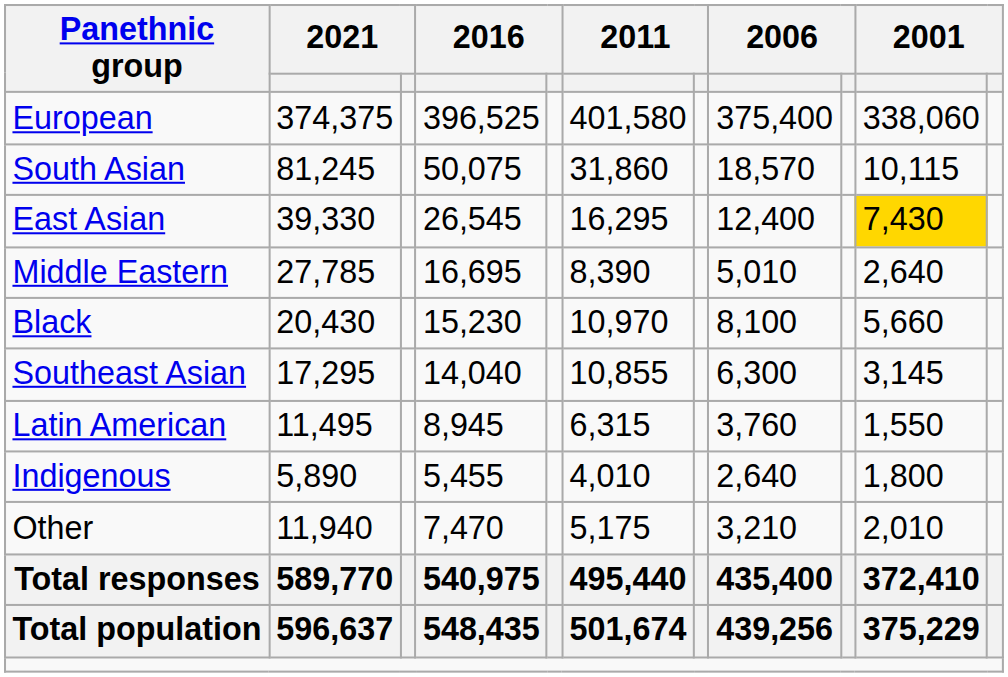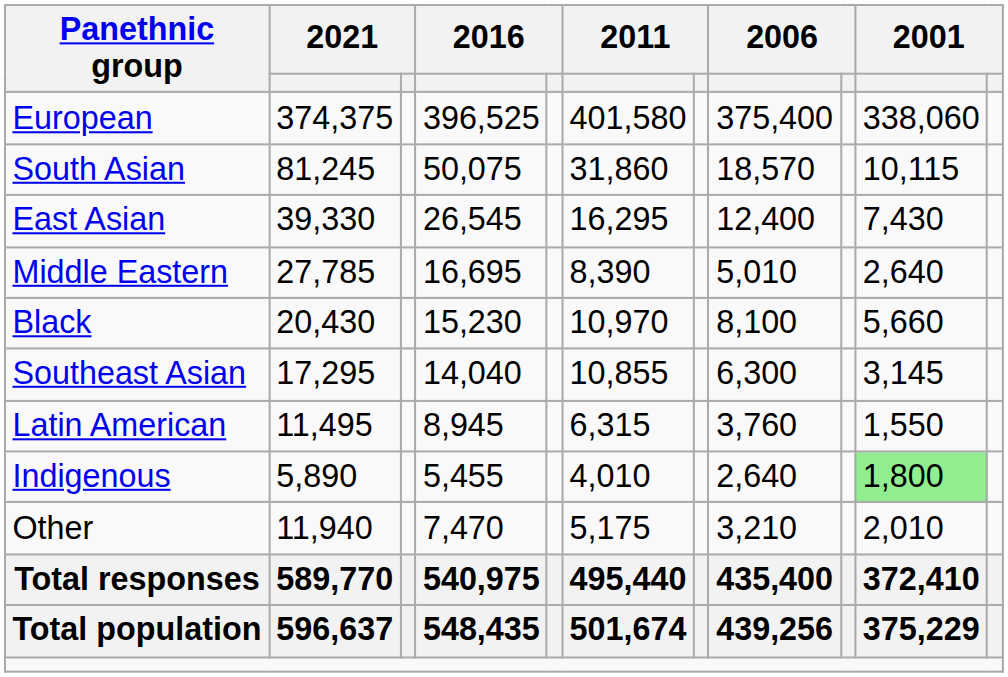(903, 220) gold background -> (903, 220) no background
(903, 476) no background -> (903, 476) lightgreen background
